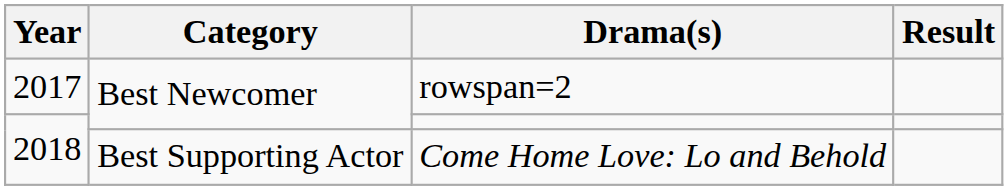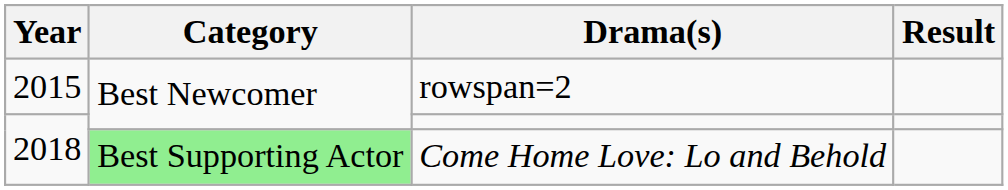(47, 85) 2017 -> (47, 85) 2015
(250, 156) no background -> (250, 156) lightgreen background
